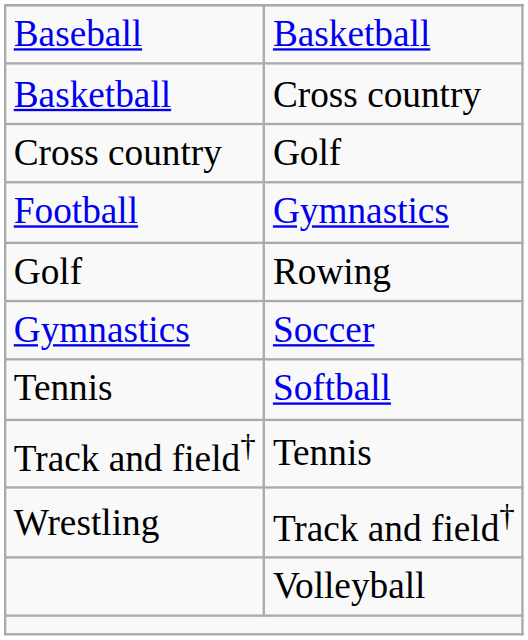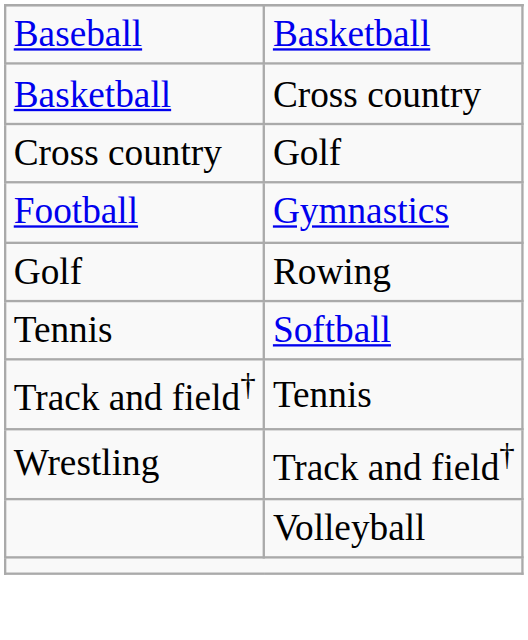- row: (324, 329)
